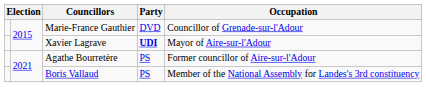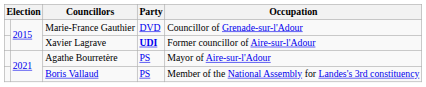(219, 43) Mayor of Aire-sur-l'Adour -> (241, 43) Former councillor of Aire-sur-l'Adour
(241, 58) Former councillor of Aire-sur-l'Adour -> (219, 58) Mayor of Aire-sur-l'Adour
